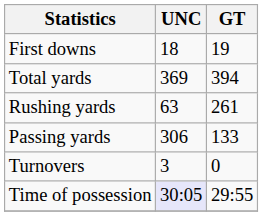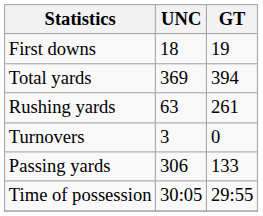rows swapped: (60, 136) <-> (47, 166)
(181, 195) lavender background -> (181, 195) no background
